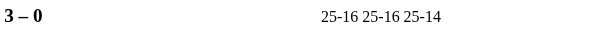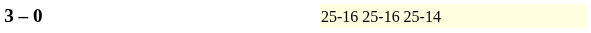(381, 17) no background -> (381, 17) lightyellow background
